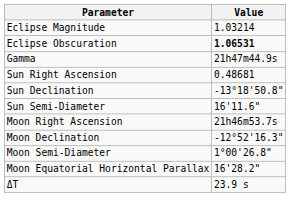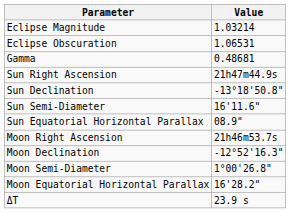(234, 44) bold -> (234, 44) normal
(246, 59) 21h47m44.9s -> (234, 59) 0.48681
(234, 75) 0.48681 -> (246, 75) 21h47m44.9s
+ row: (105, 122)
